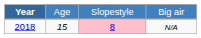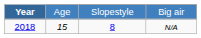(112, 27) pink background -> (112, 27) no background
